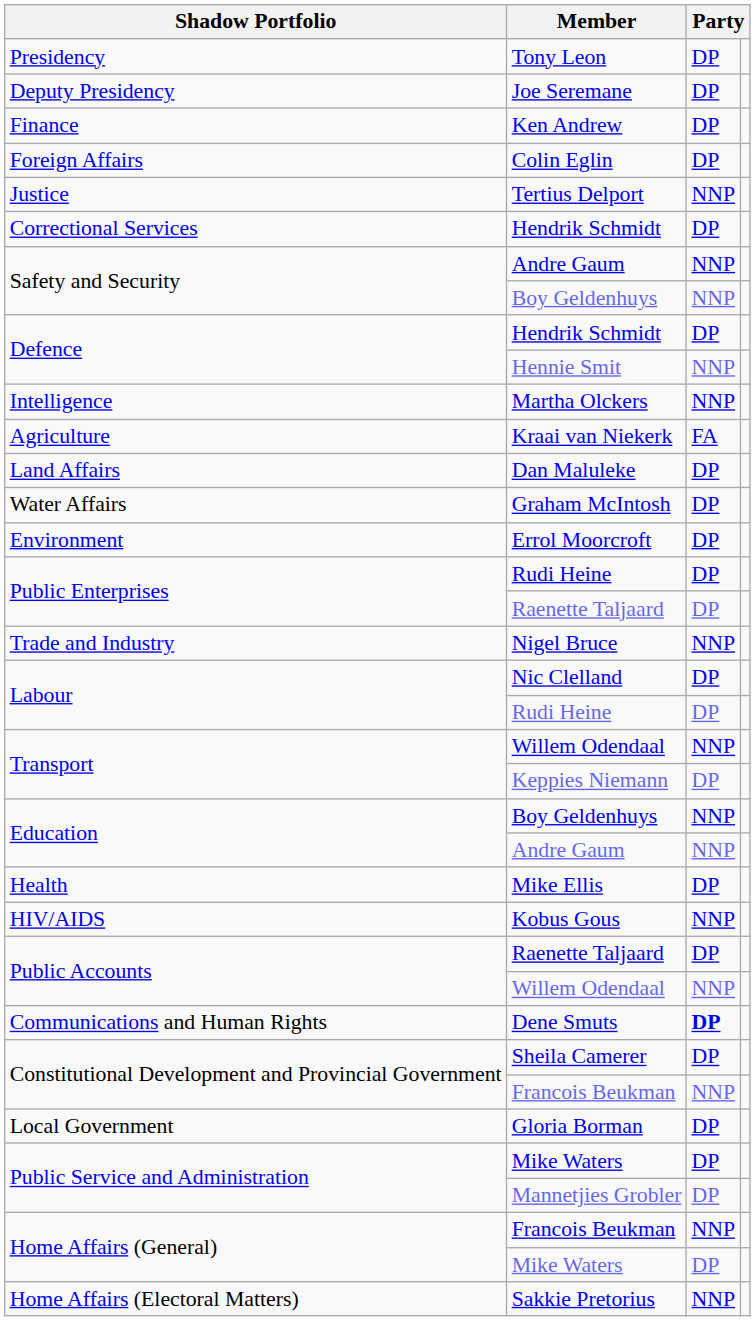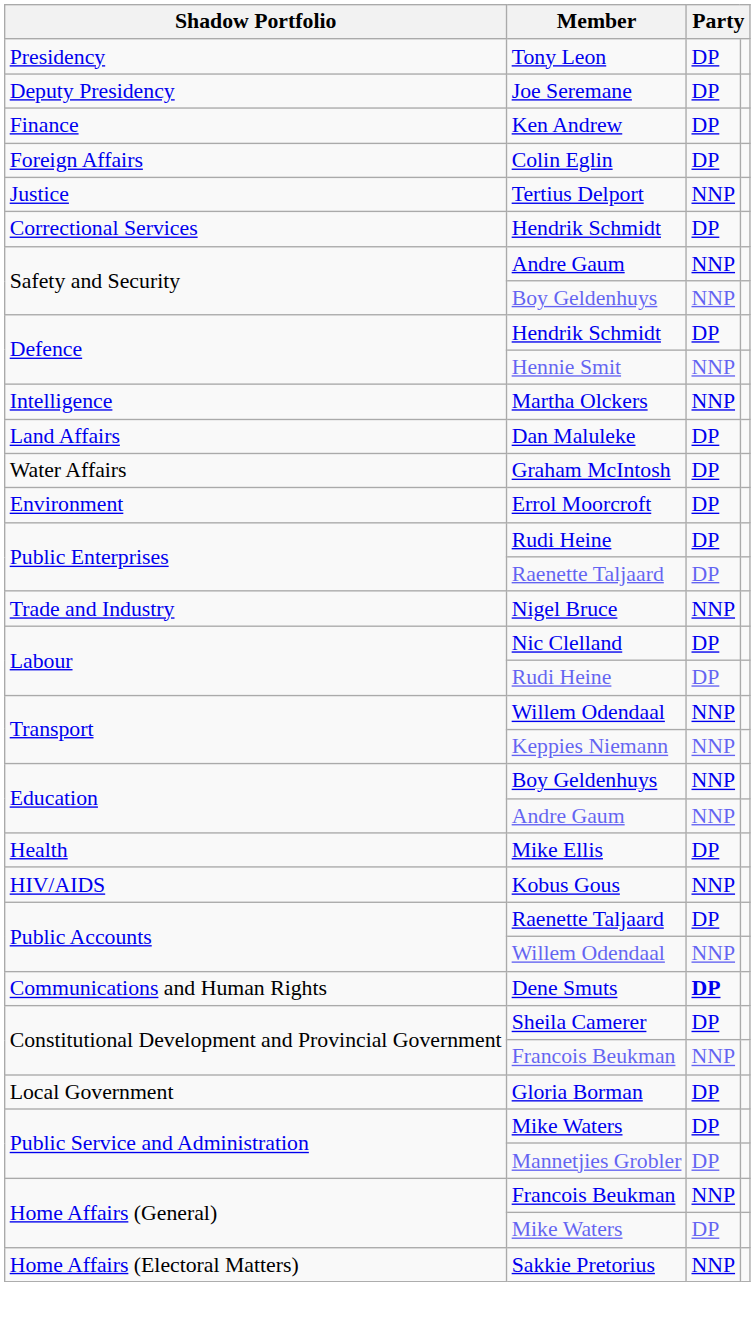- row: (60, 435)
(705, 780) DP -> (713, 746) NNP
